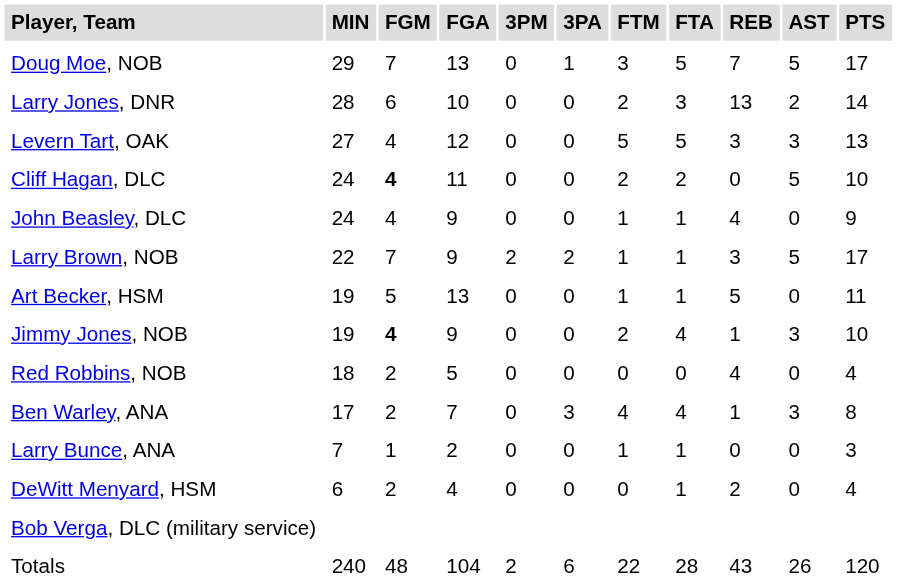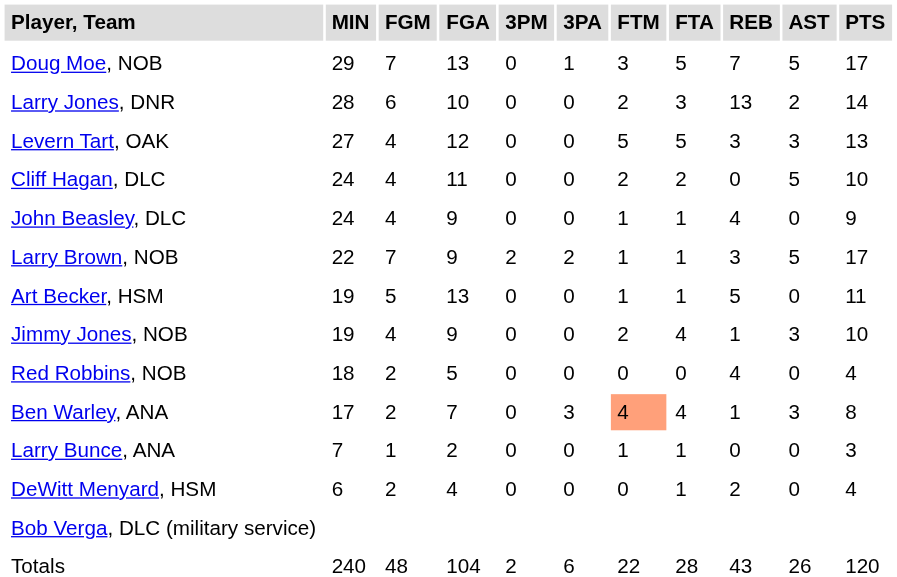(391, 179) bold -> (391, 179) normal
(391, 334) bold -> (391, 334) normal
(623, 412) no background -> (623, 412) lightsalmon background
